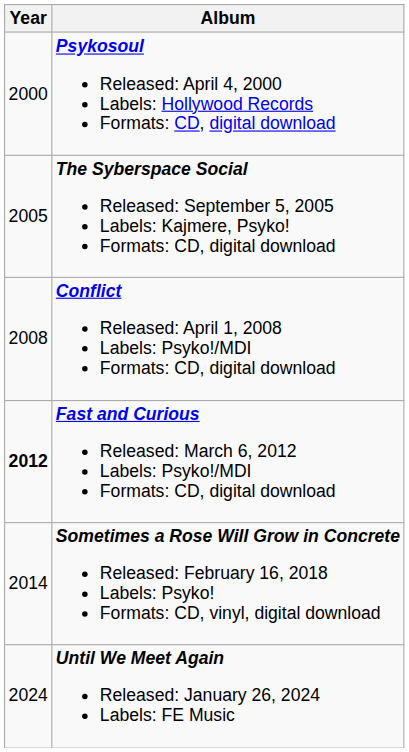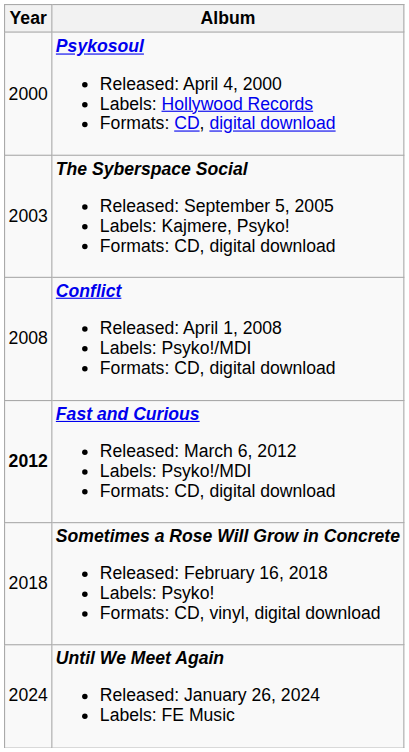(28, 216) 2005 -> (28, 216) 2003
(28, 583) 2014 -> (28, 583) 2018
